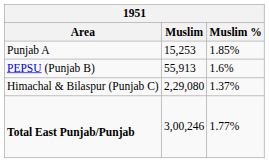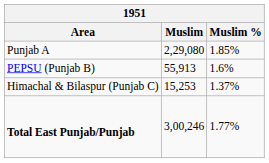(180, 50) 15,253 -> (184, 50) 2,29,080
(184, 86) 2,29,080 -> (180, 86) 15,253
